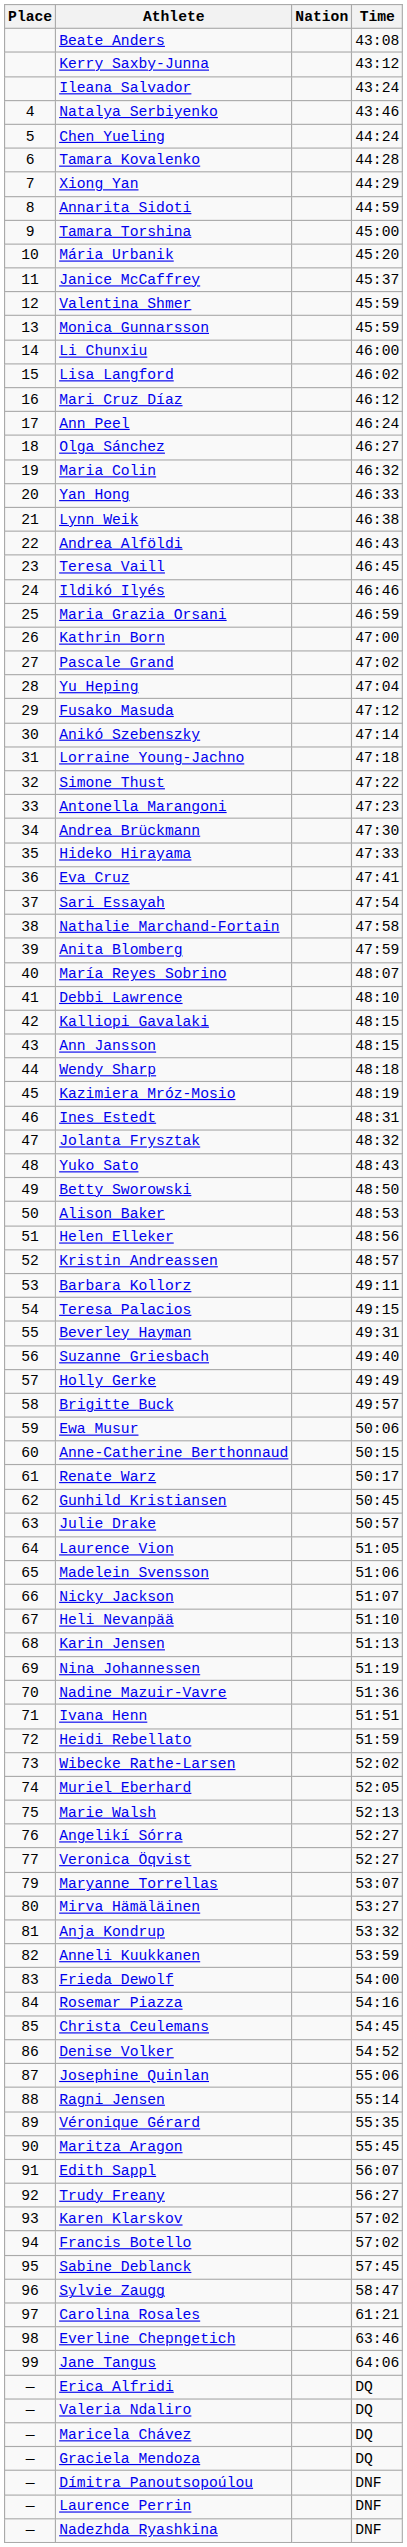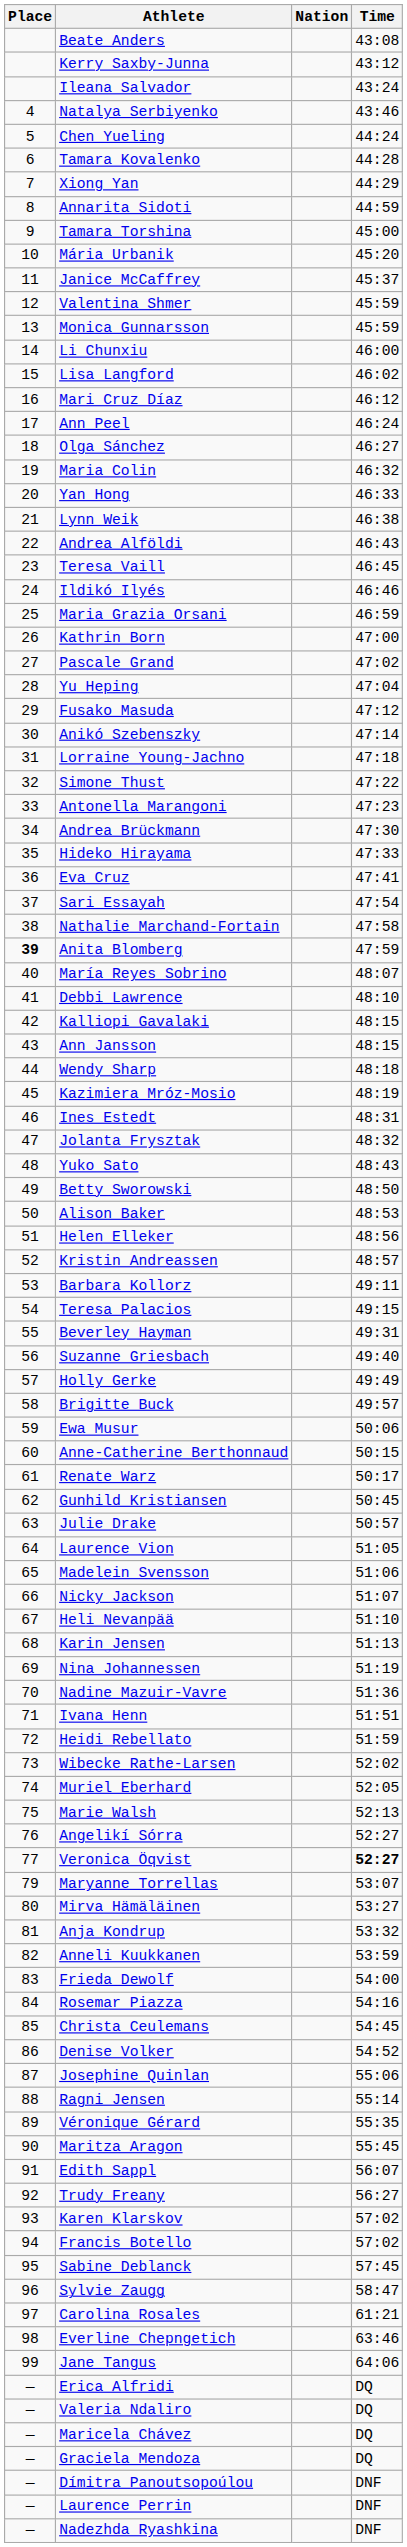(30, 950) normal -> (30, 950) bold
(377, 1860) normal -> (377, 1860) bold
